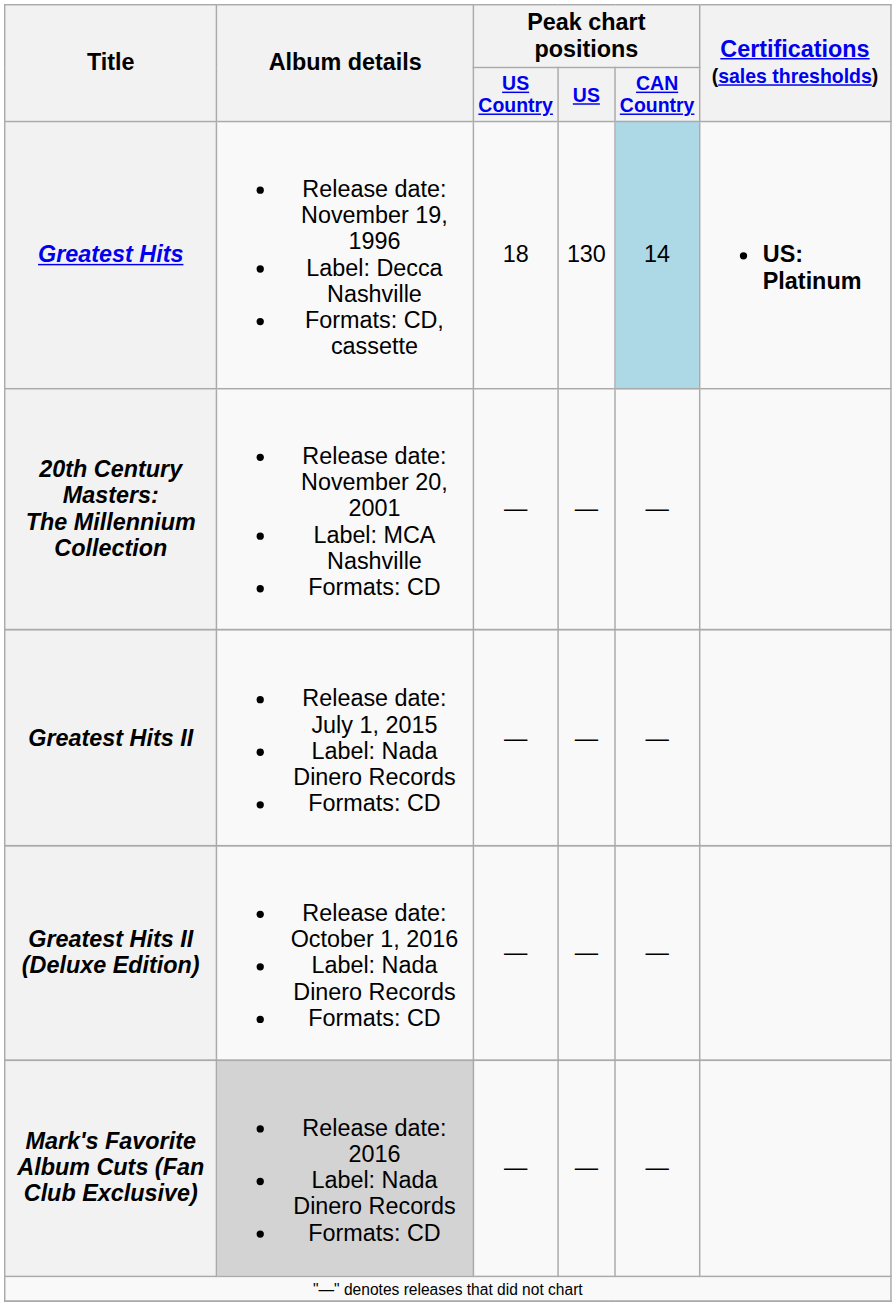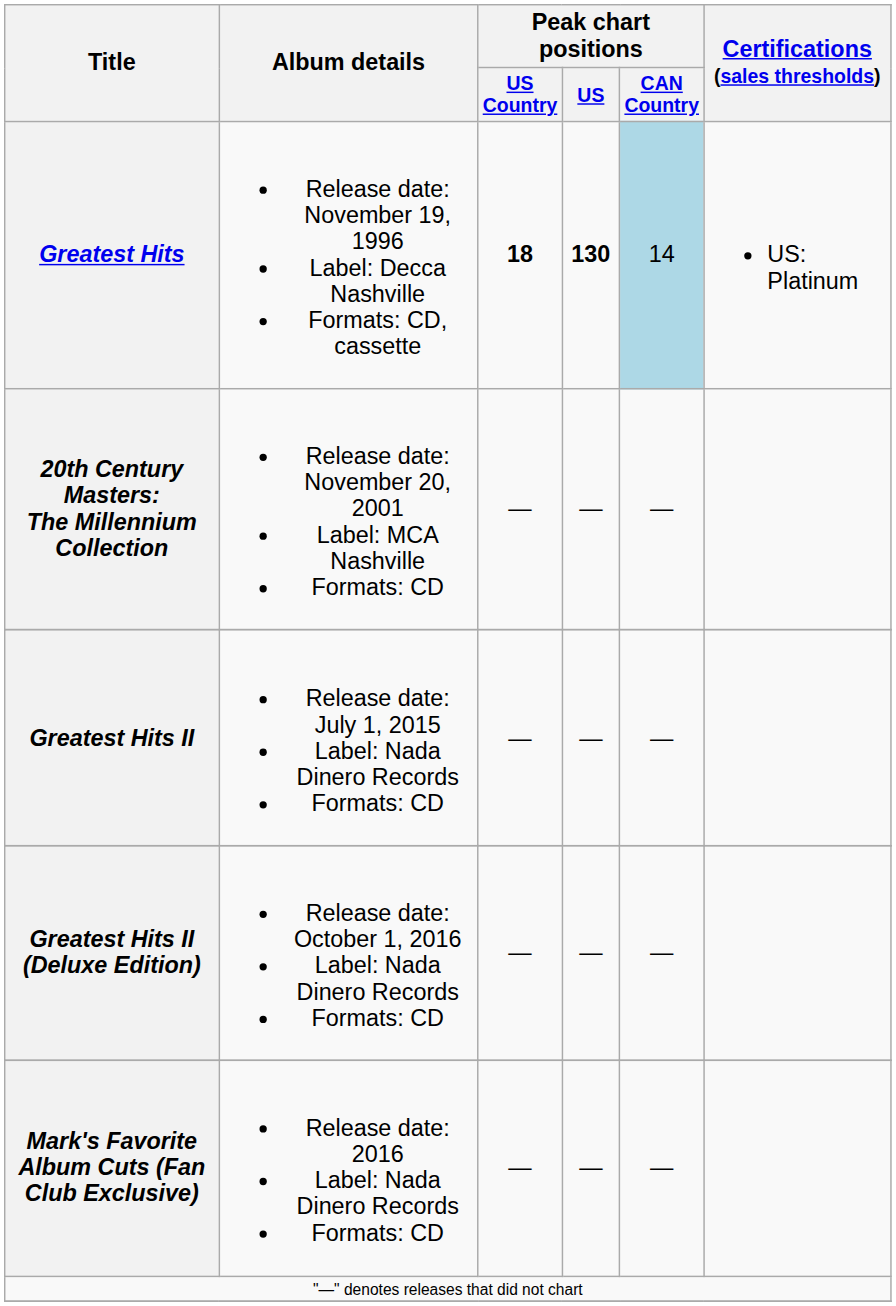(516, 254) normal -> (520, 254) bold
(586, 254) normal -> (591, 254) bold
(795, 268) bold -> (797, 268) normal
(345, 1181) lightgrey background -> (349, 1181) no background
